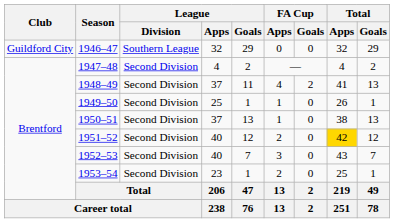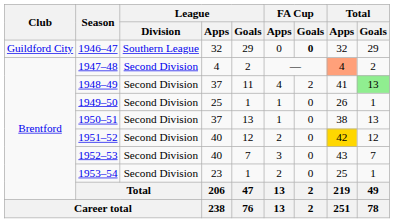(310, 48) normal -> (310, 48) bold
(342, 66) no background -> (342, 66) lightsalmon background
(373, 84) no background -> (373, 84) lightgreen background
